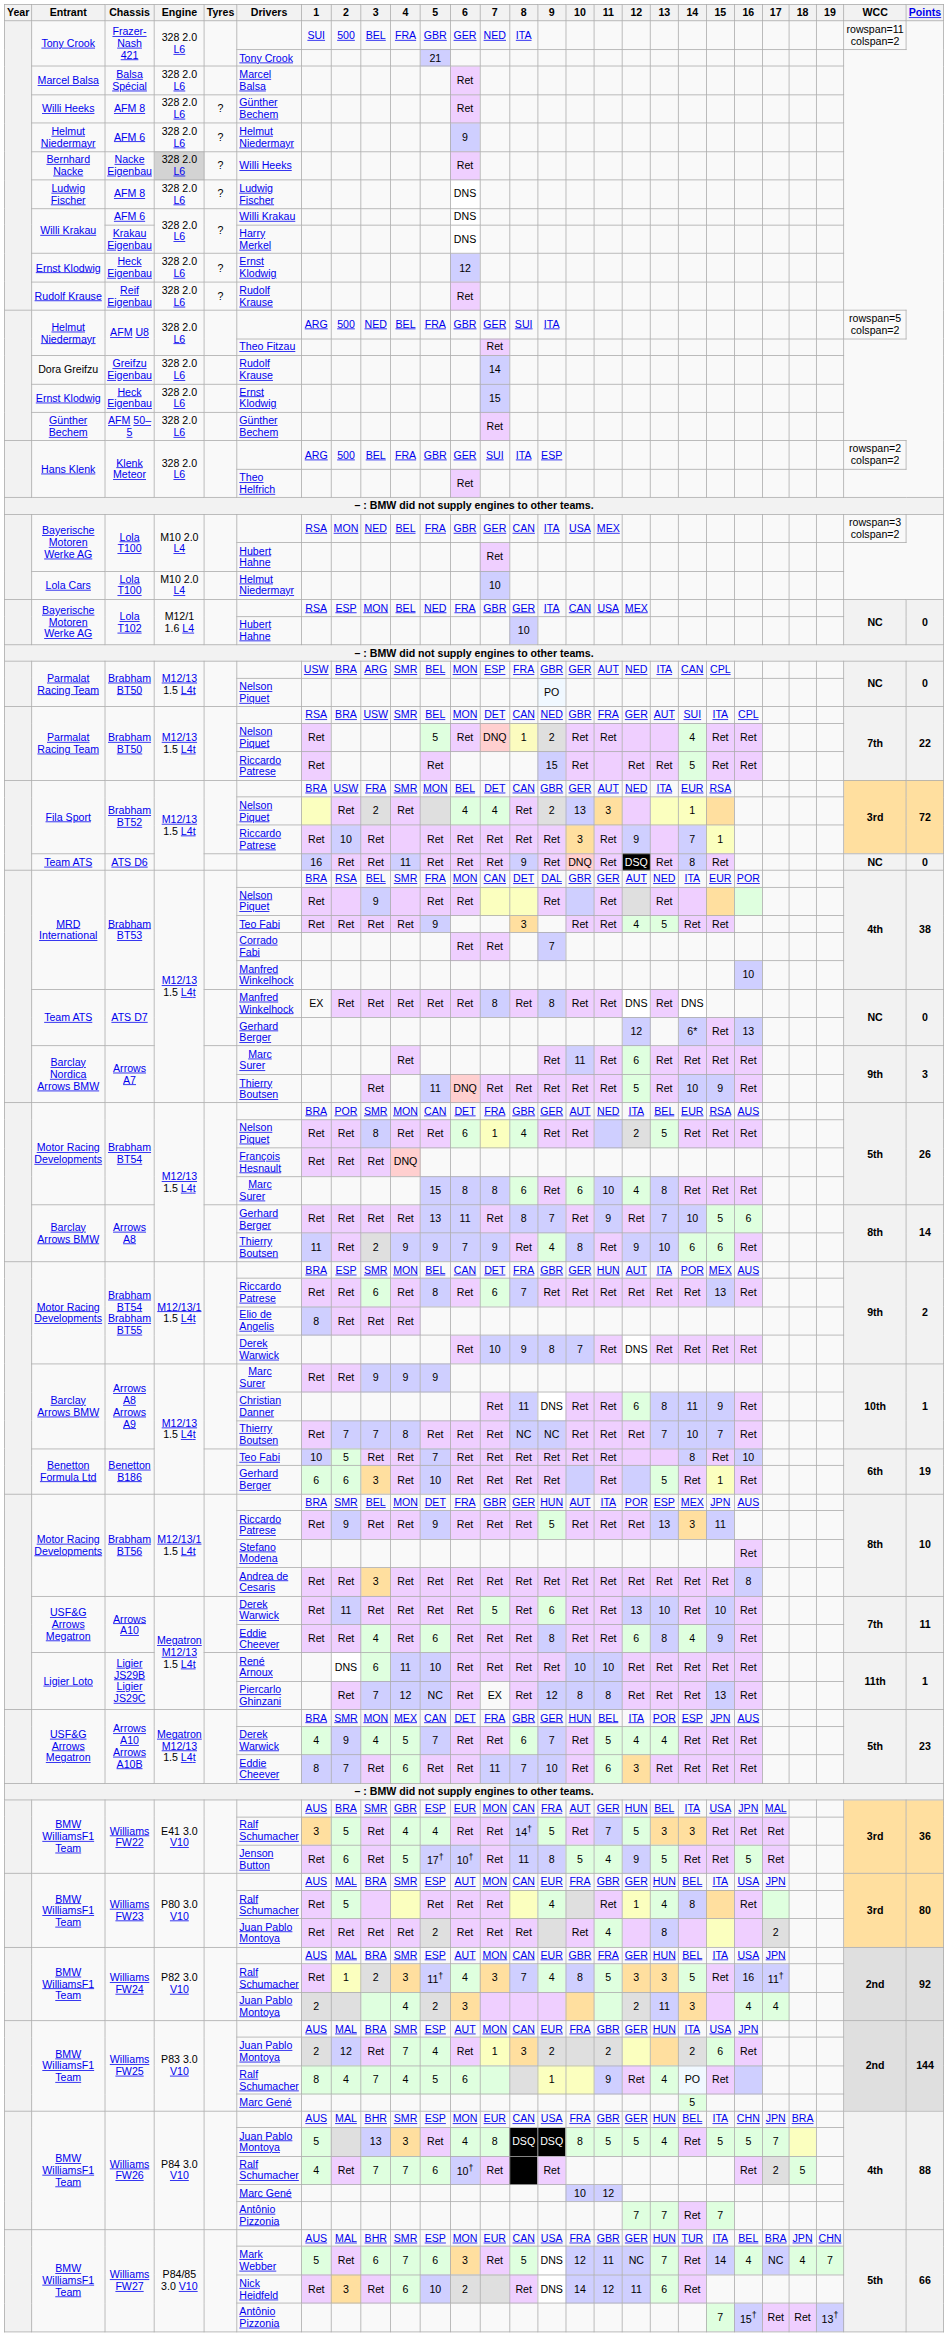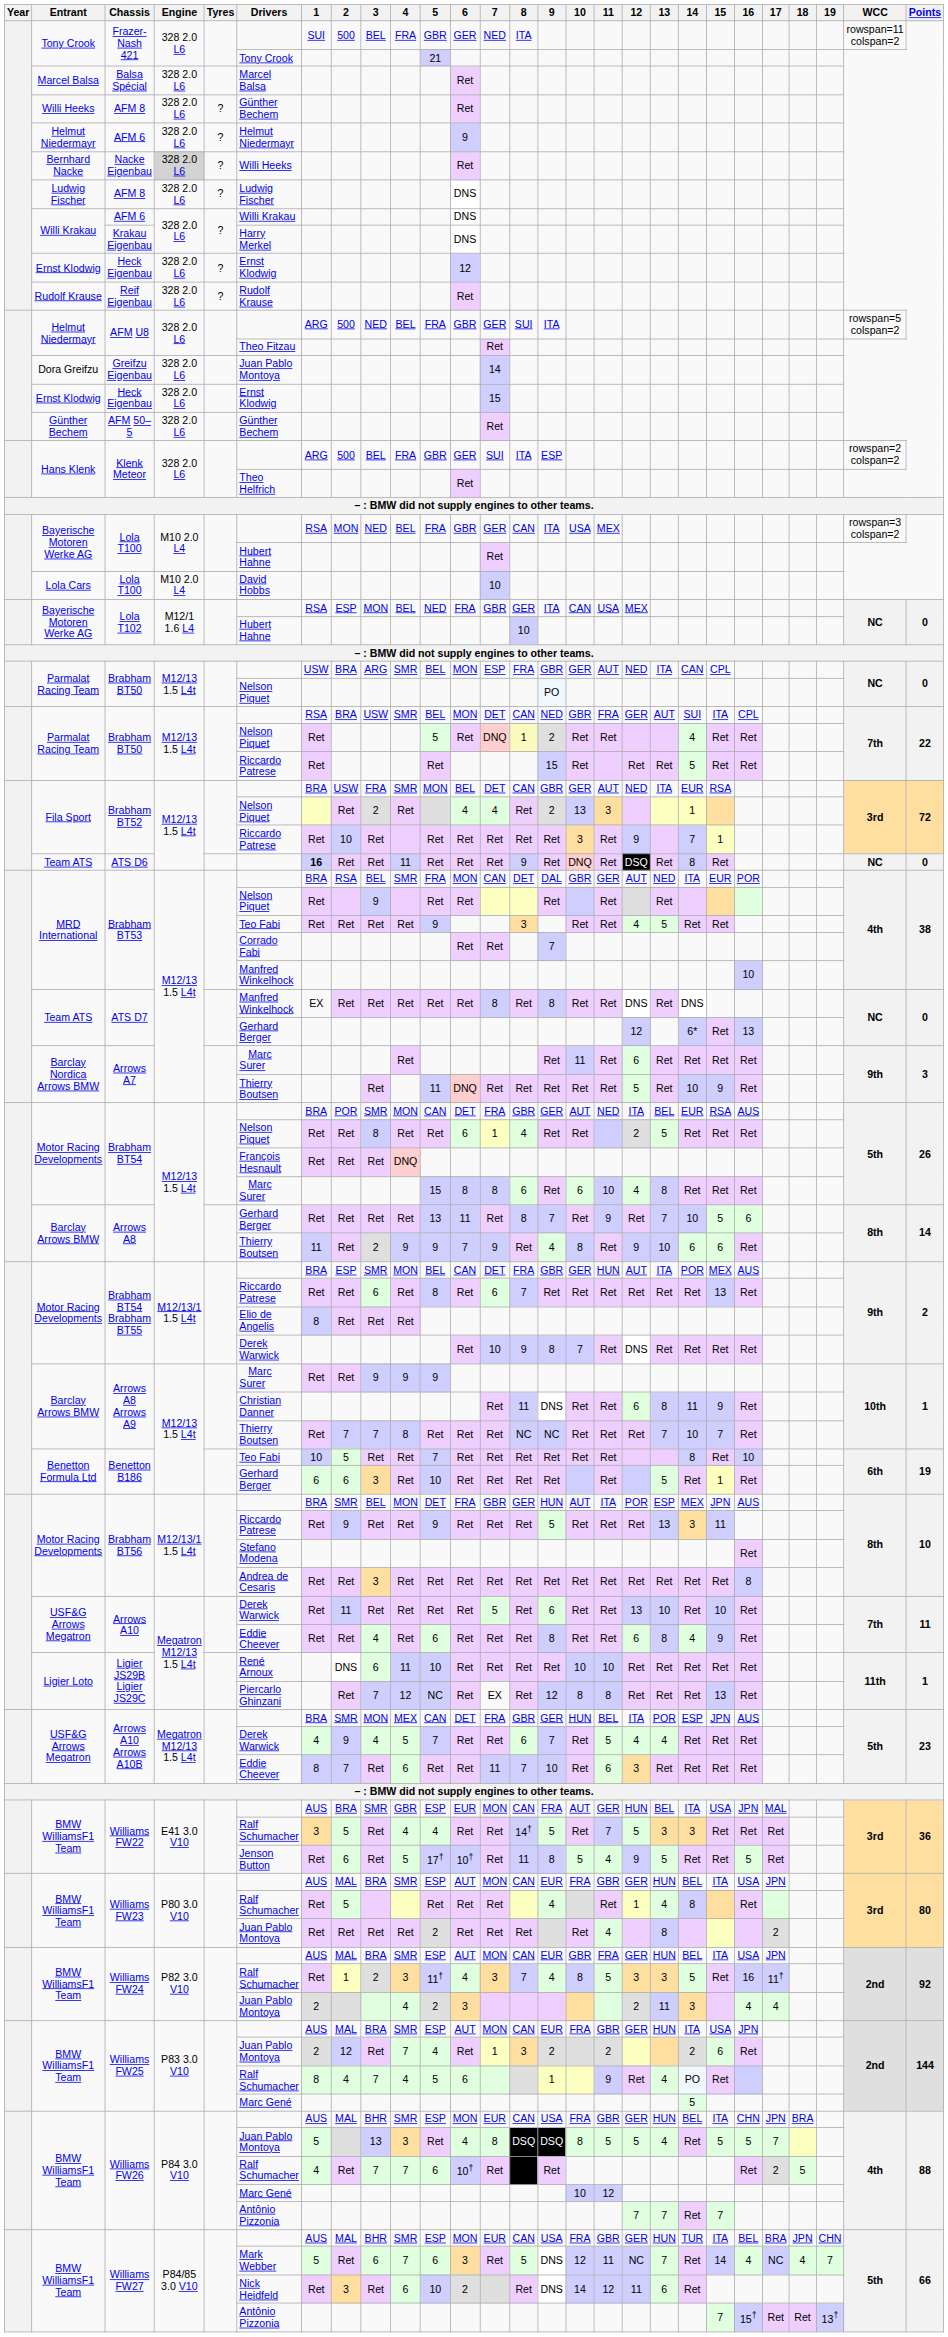(256, 369) Rudolf Krause -> (266, 369) Juan Pablo Montoya
(267, 585) Helmut Niedermayr -> (255, 585) David Hobbs
(316, 862) normal -> (316, 862) bold
